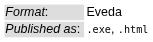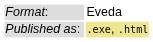(117, 29) no background -> (117, 29) khaki background
